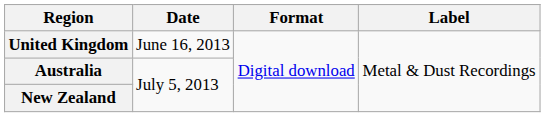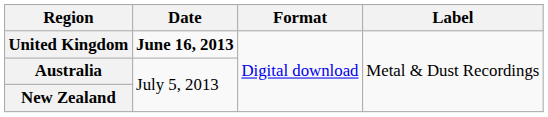(183, 44) normal -> (185, 44) bold
